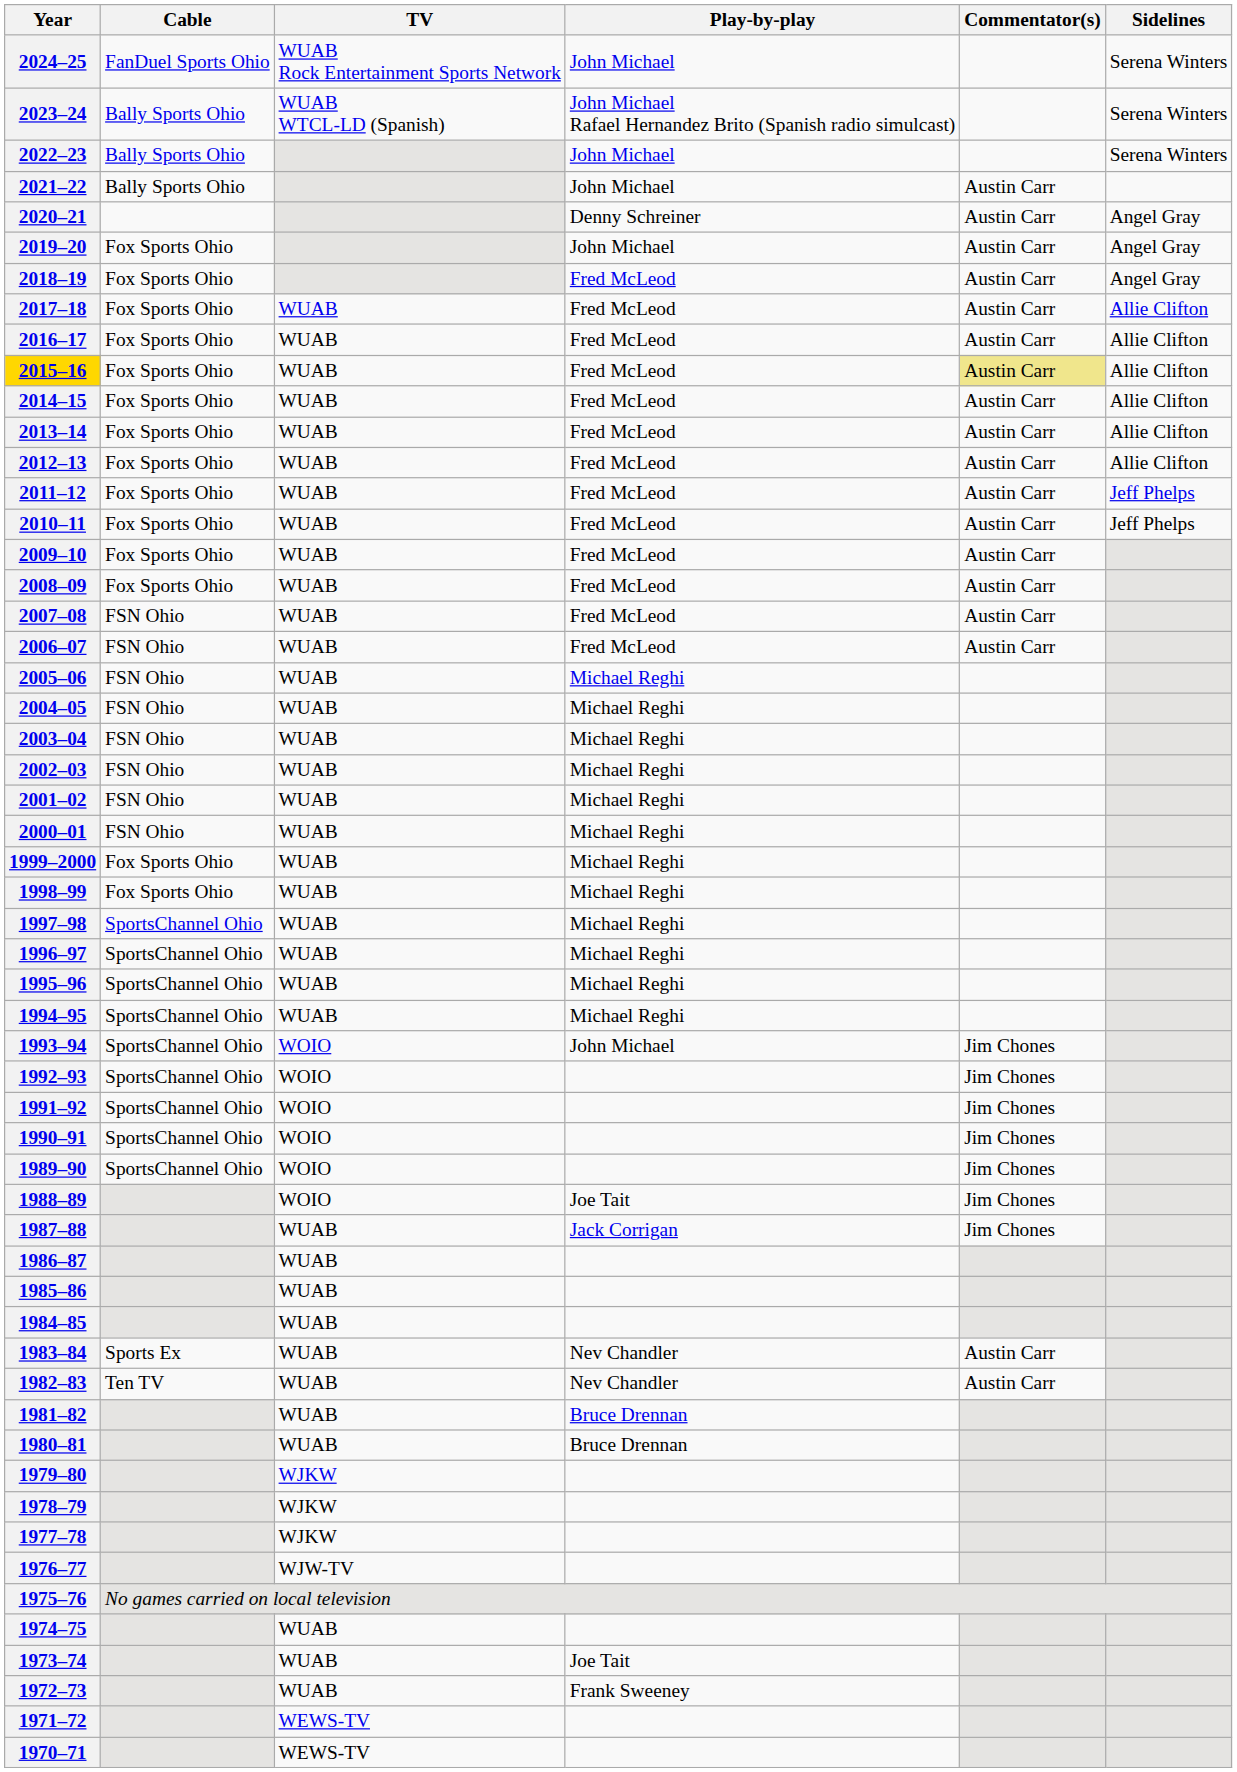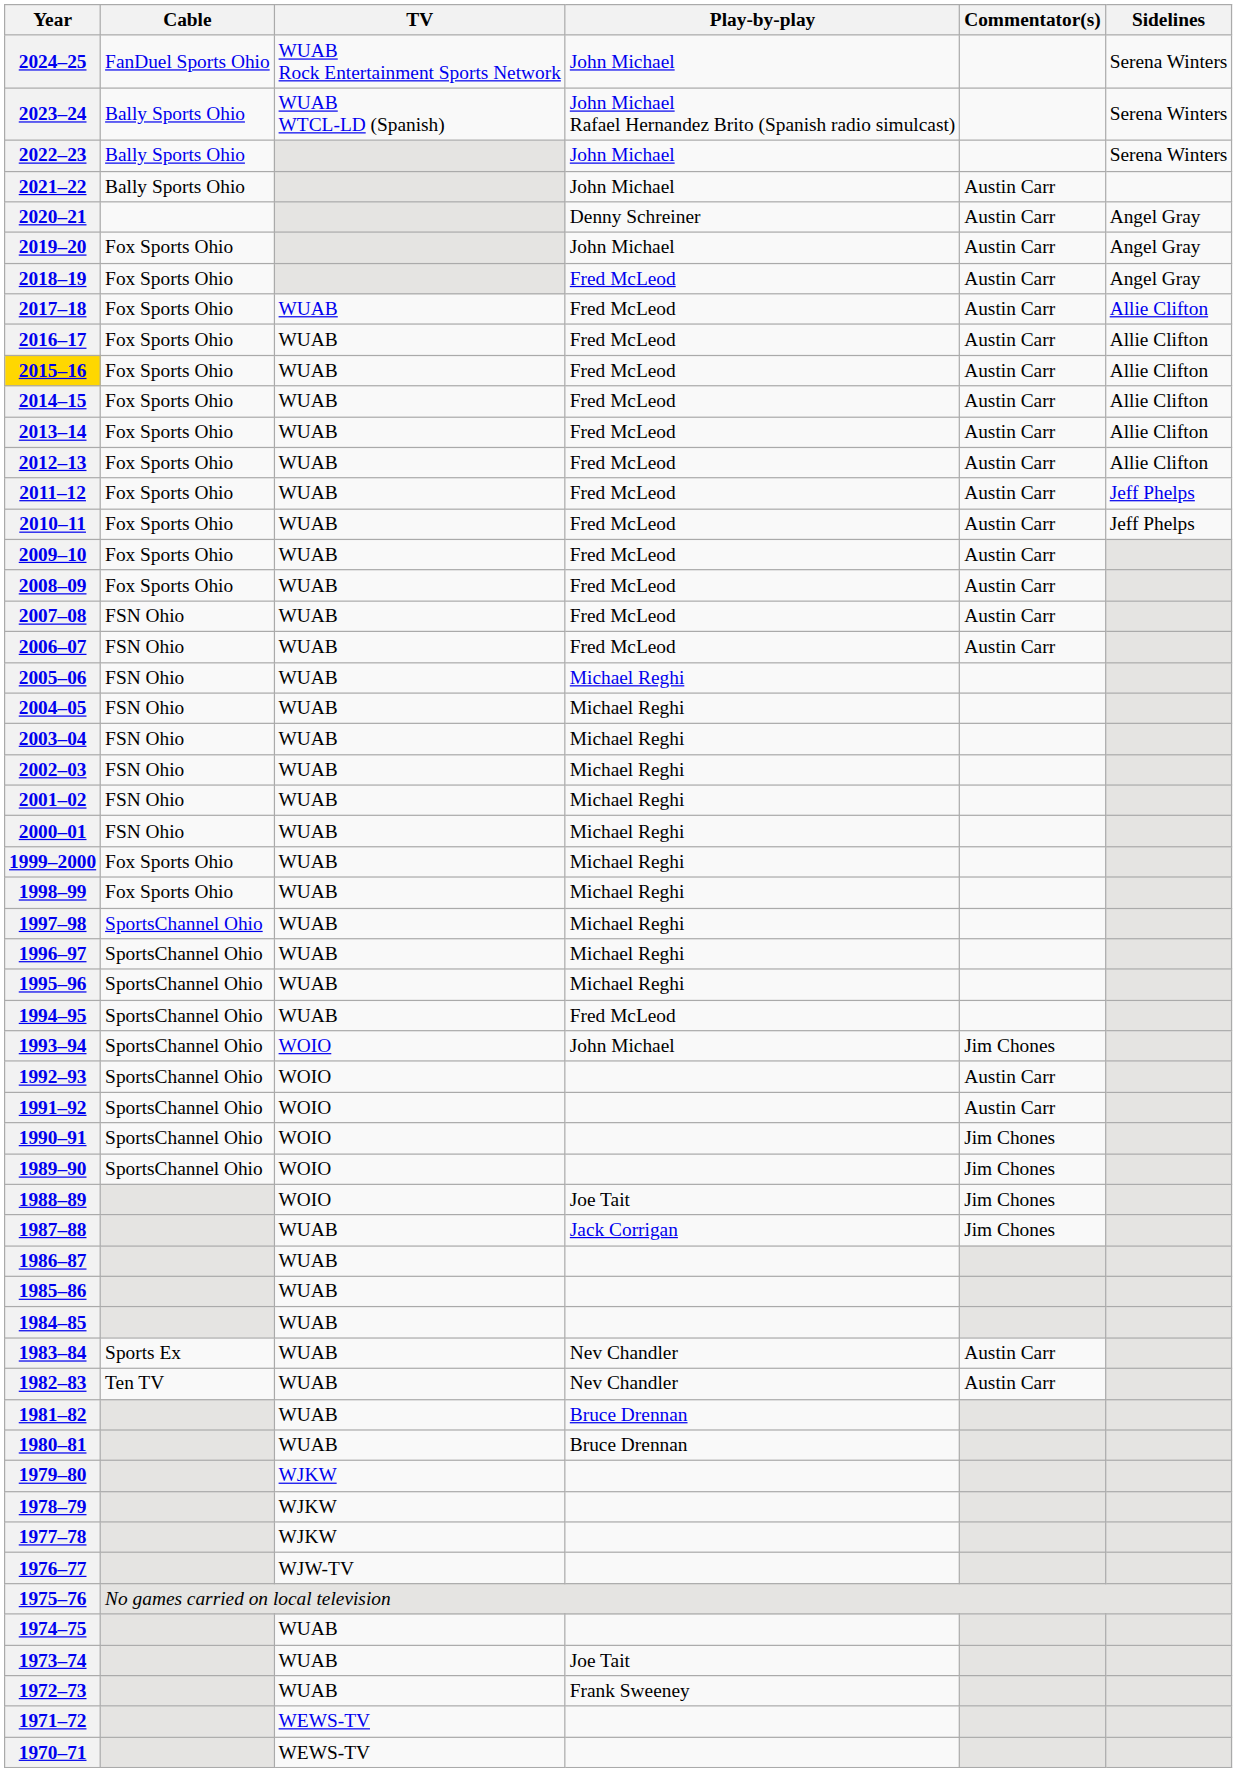(1010, 370) khaki background -> (1010, 370) no background
(627, 1015) Michael Reghi -> (623, 1015) Fred McLeod
(1010, 1076) Jim Chones -> (1010, 1076) Austin Carr
(1010, 1107) Jim Chones -> (1010, 1107) Austin Carr
